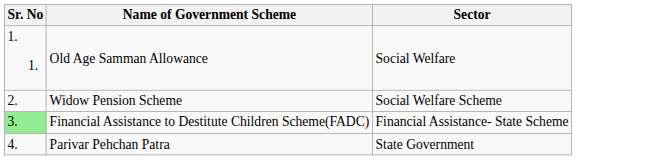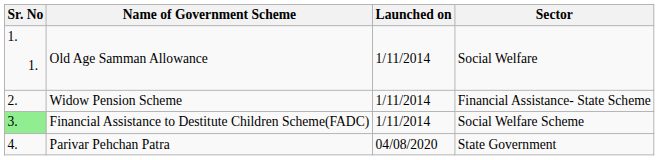+ column: (414, 15)
(439, 100) Social Welfare Scheme -> (554, 100) Financial Assistance- State Scheme
(472, 122) Financial Assistance- State Scheme -> (521, 122) Social Welfare Scheme
